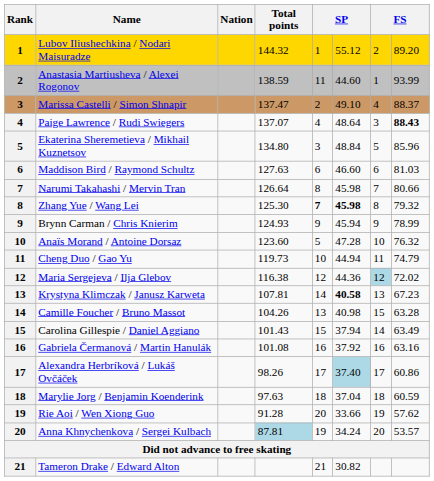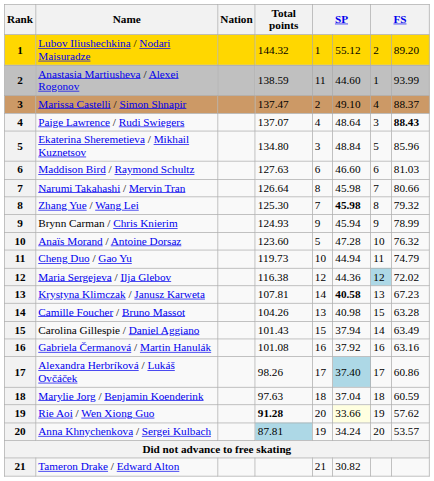(318, 205) bold -> (318, 205) normal
(270, 413) normal -> (270, 413) bold
(348, 413) no background -> (348, 413) lightyellow background
